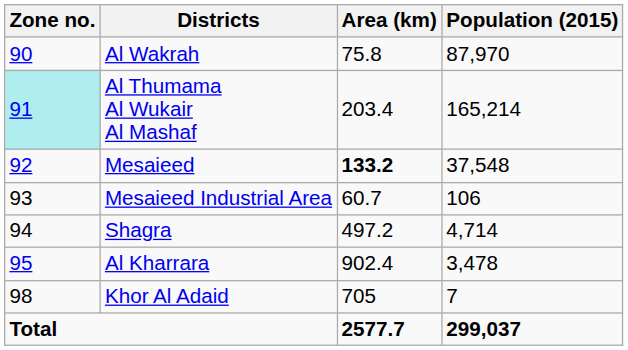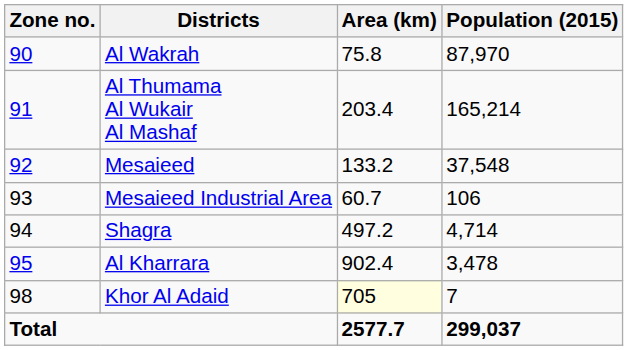(21, 109) paleturquoise background -> (21, 109) no background
(367, 165) bold -> (367, 165) normal
(359, 296) no background -> (359, 296) lightyellow background
